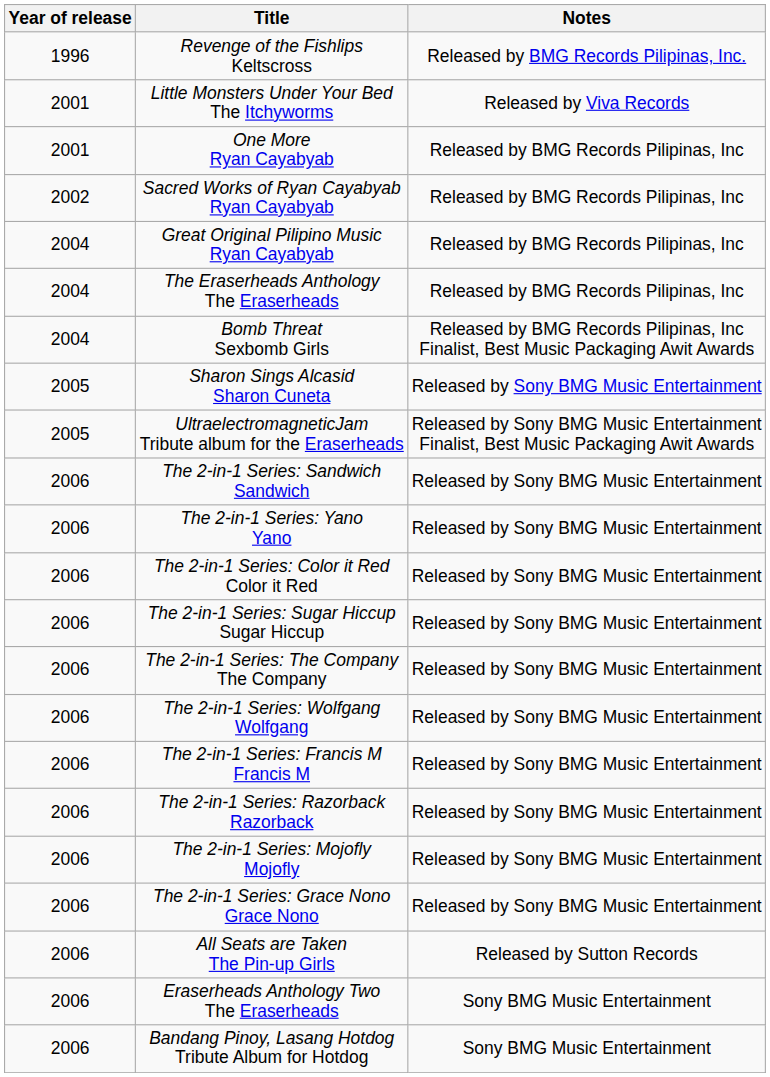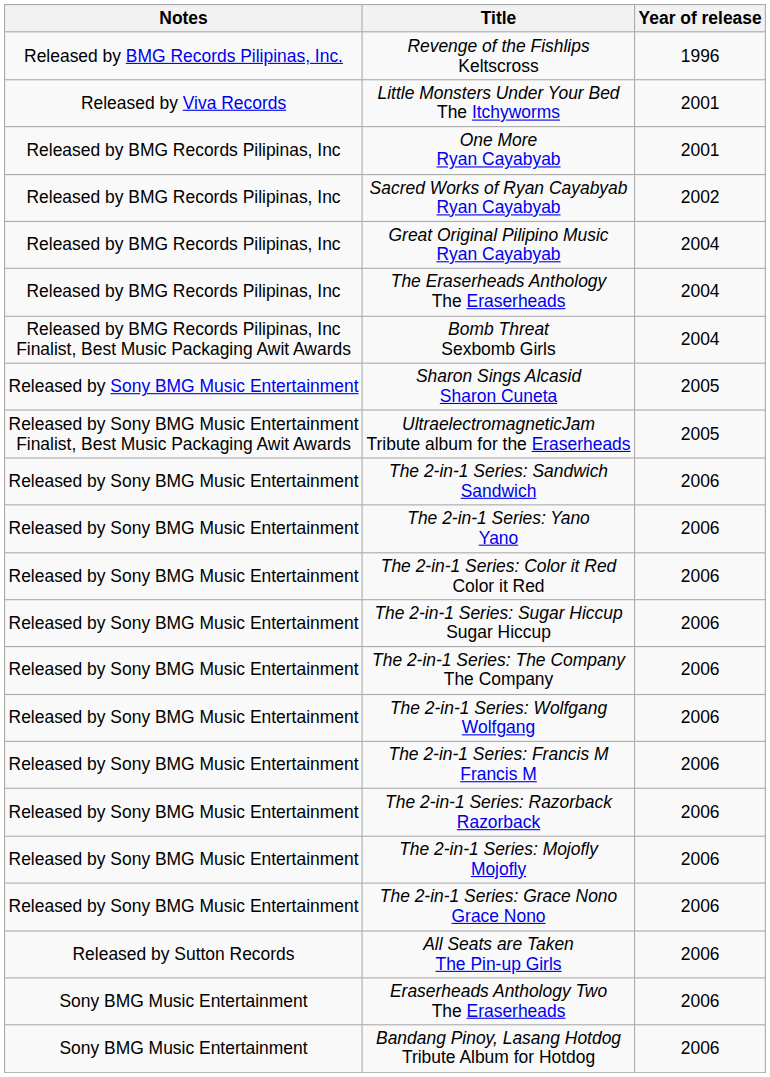columns swapped: (70, 18) <-> (587, 18)
